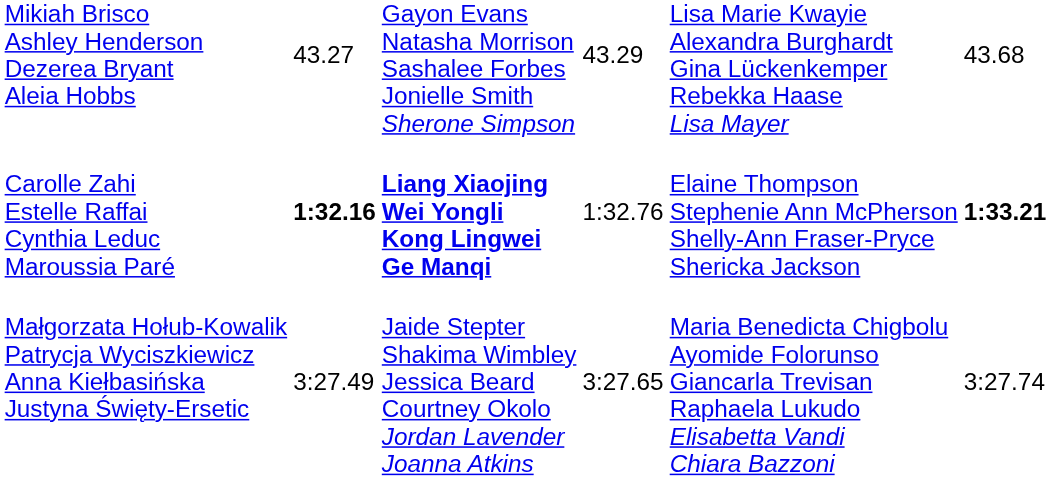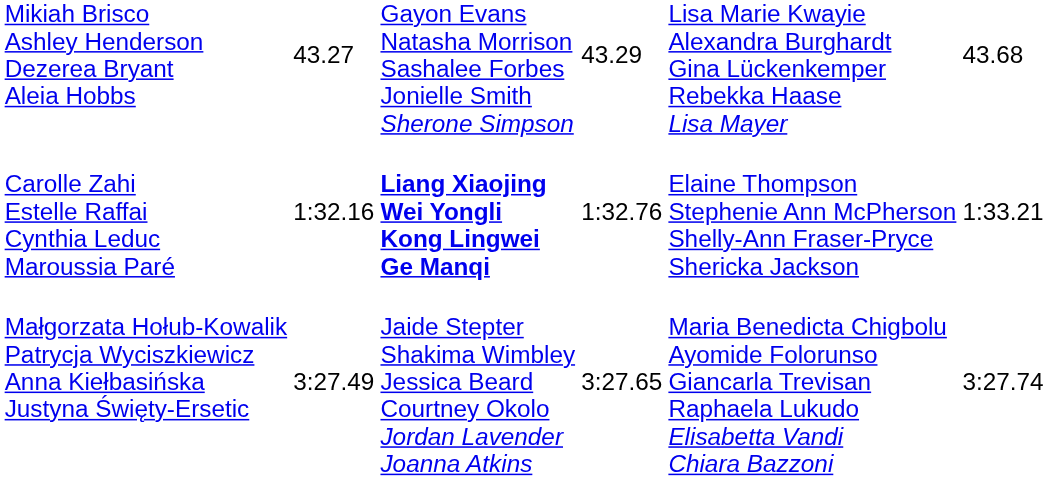(334, 211) bold -> (334, 211) normal
(1005, 211) bold -> (1003, 211) normal
